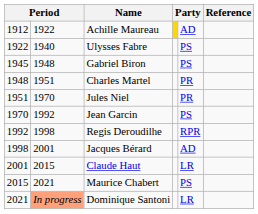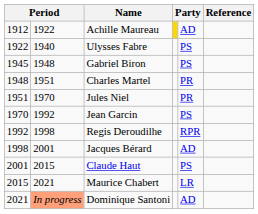(187, 166) LR -> (186, 166) PS
(186, 183) PS -> (187, 183) LR
(187, 200) LR -> (188, 200) AD
